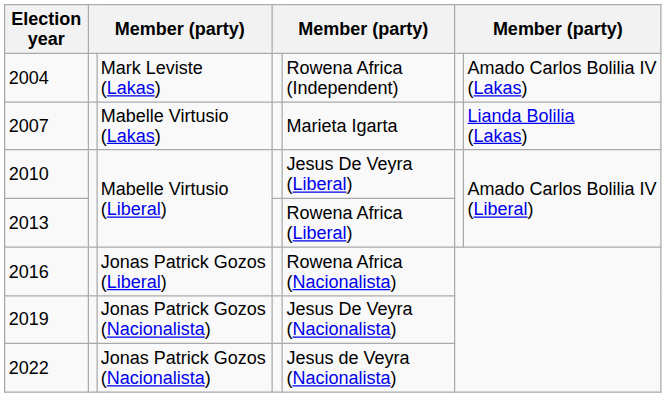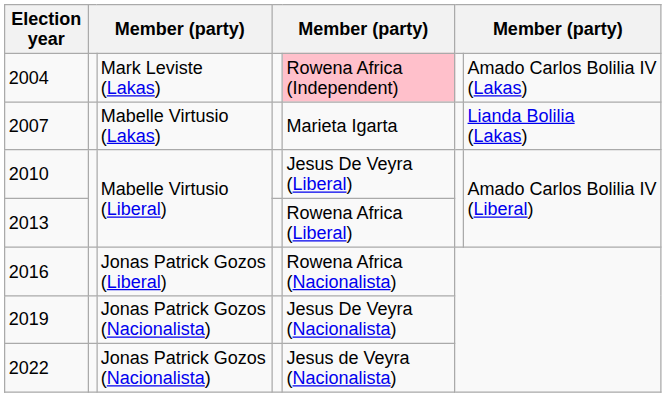(345, 78) no background -> (345, 78) pink background
